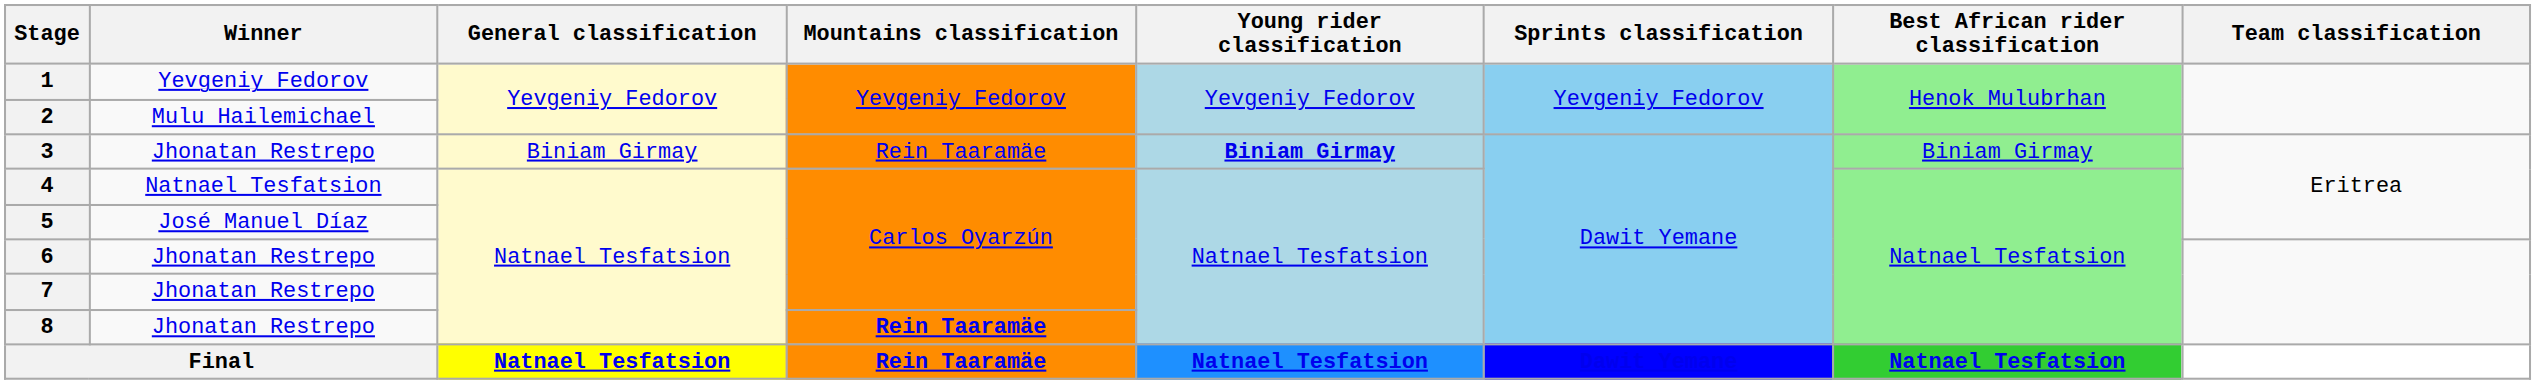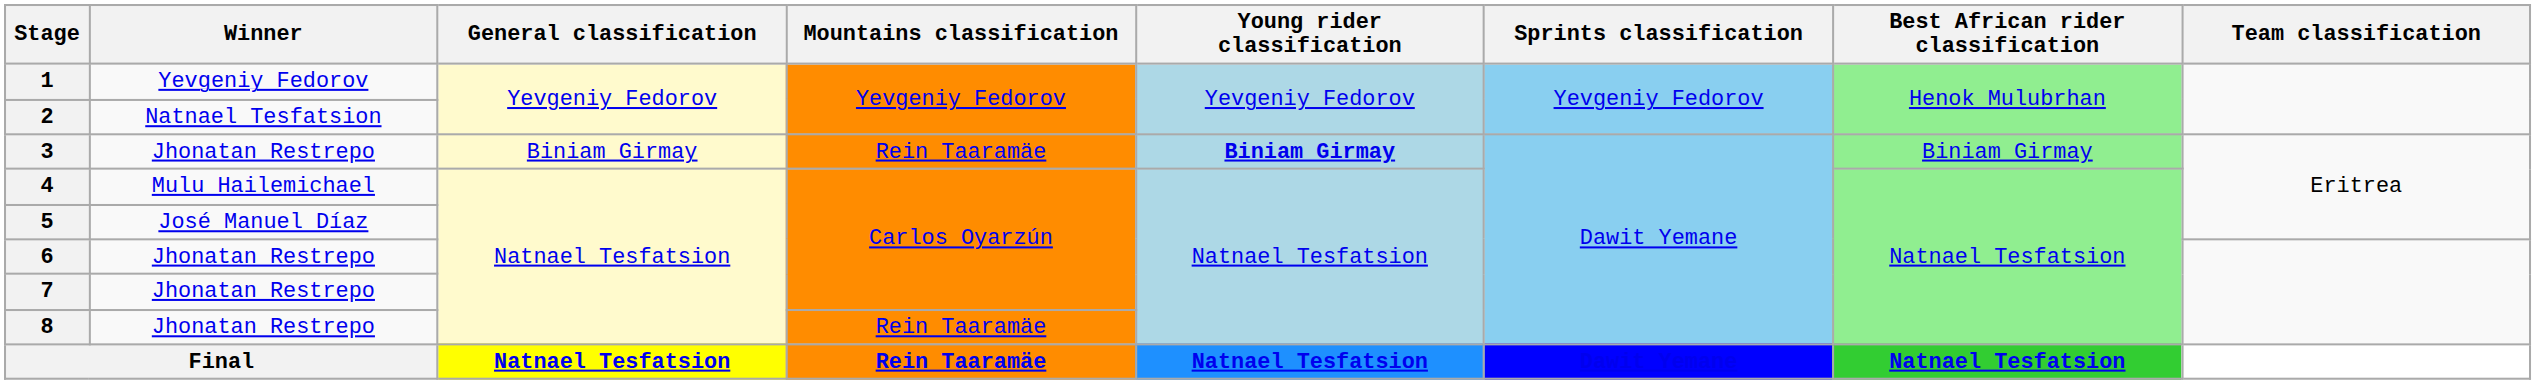(263, 117) Mulu Hailemichael -> (263, 117) Natnael Tesfatsion
(263, 186) Natnael Tesfatsion -> (263, 186) Mulu Hailemichael
(961, 326) bold -> (961, 326) normal
